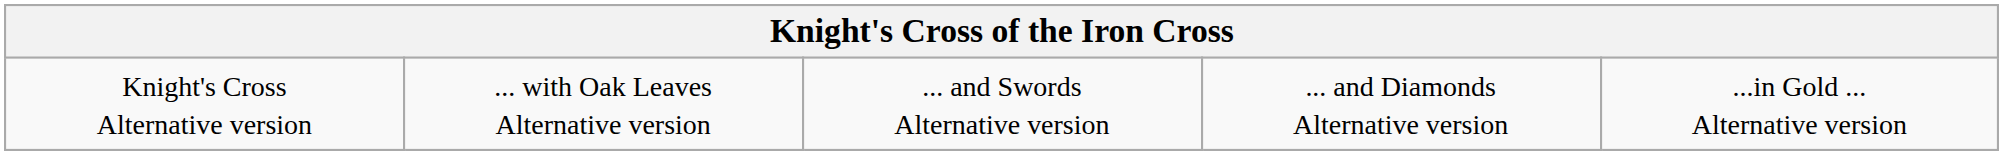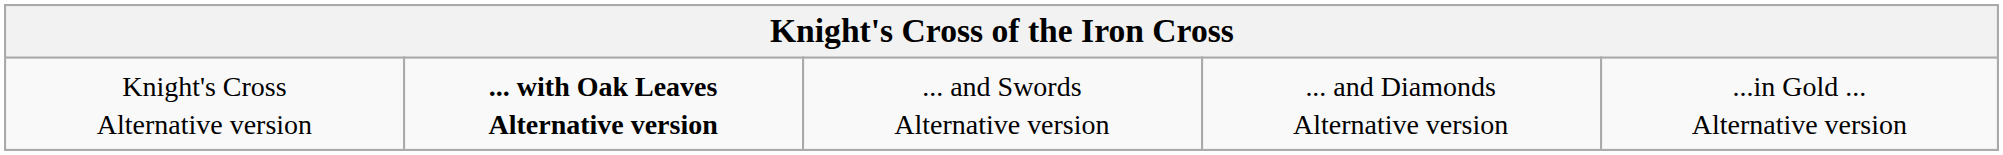(603, 105) normal -> (603, 103) bold
